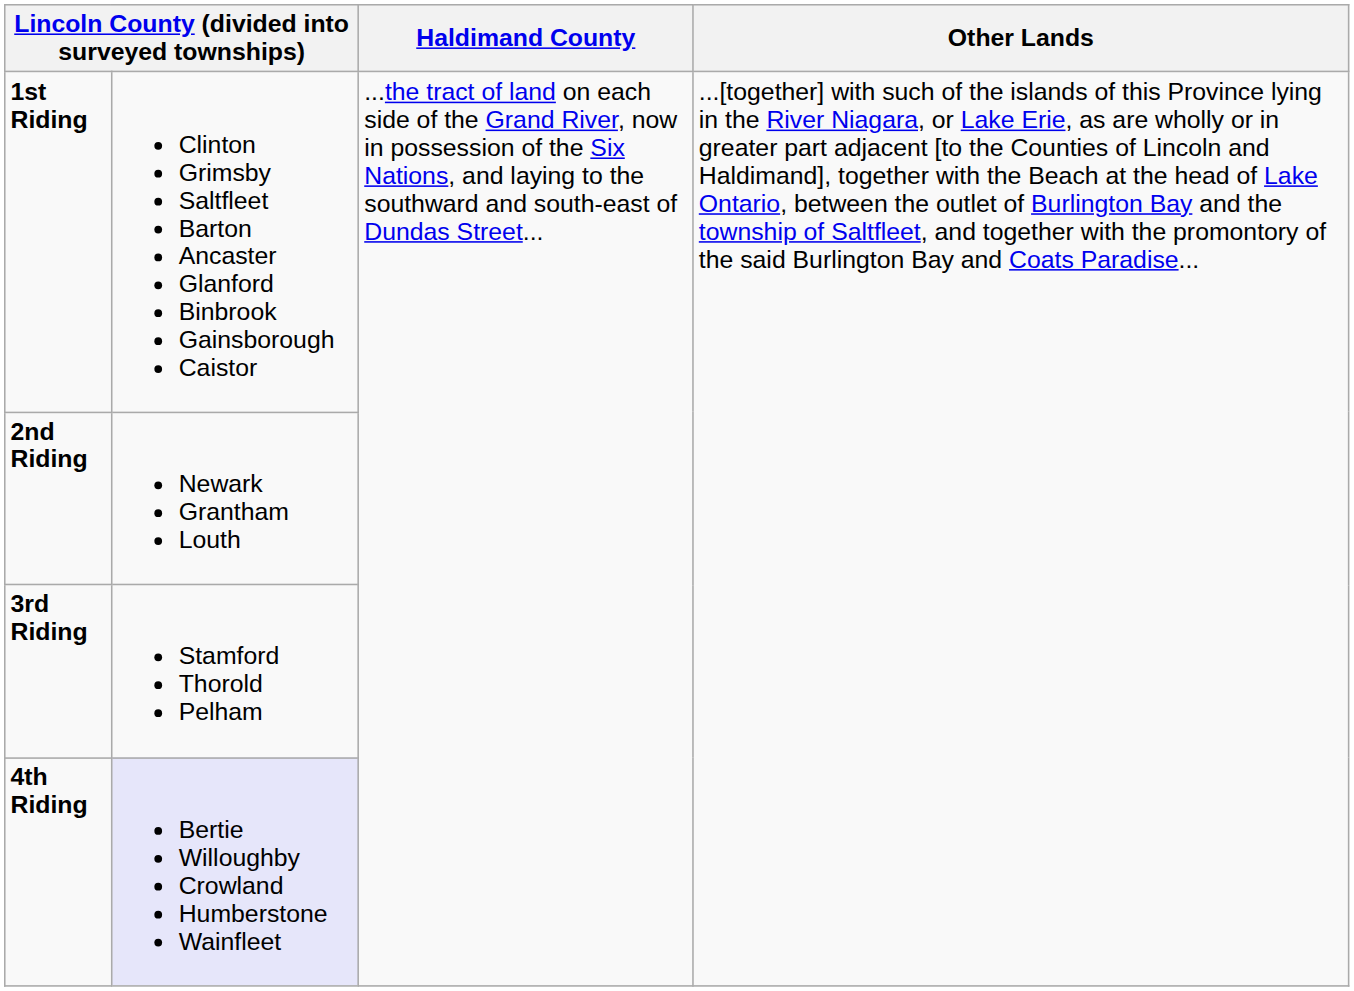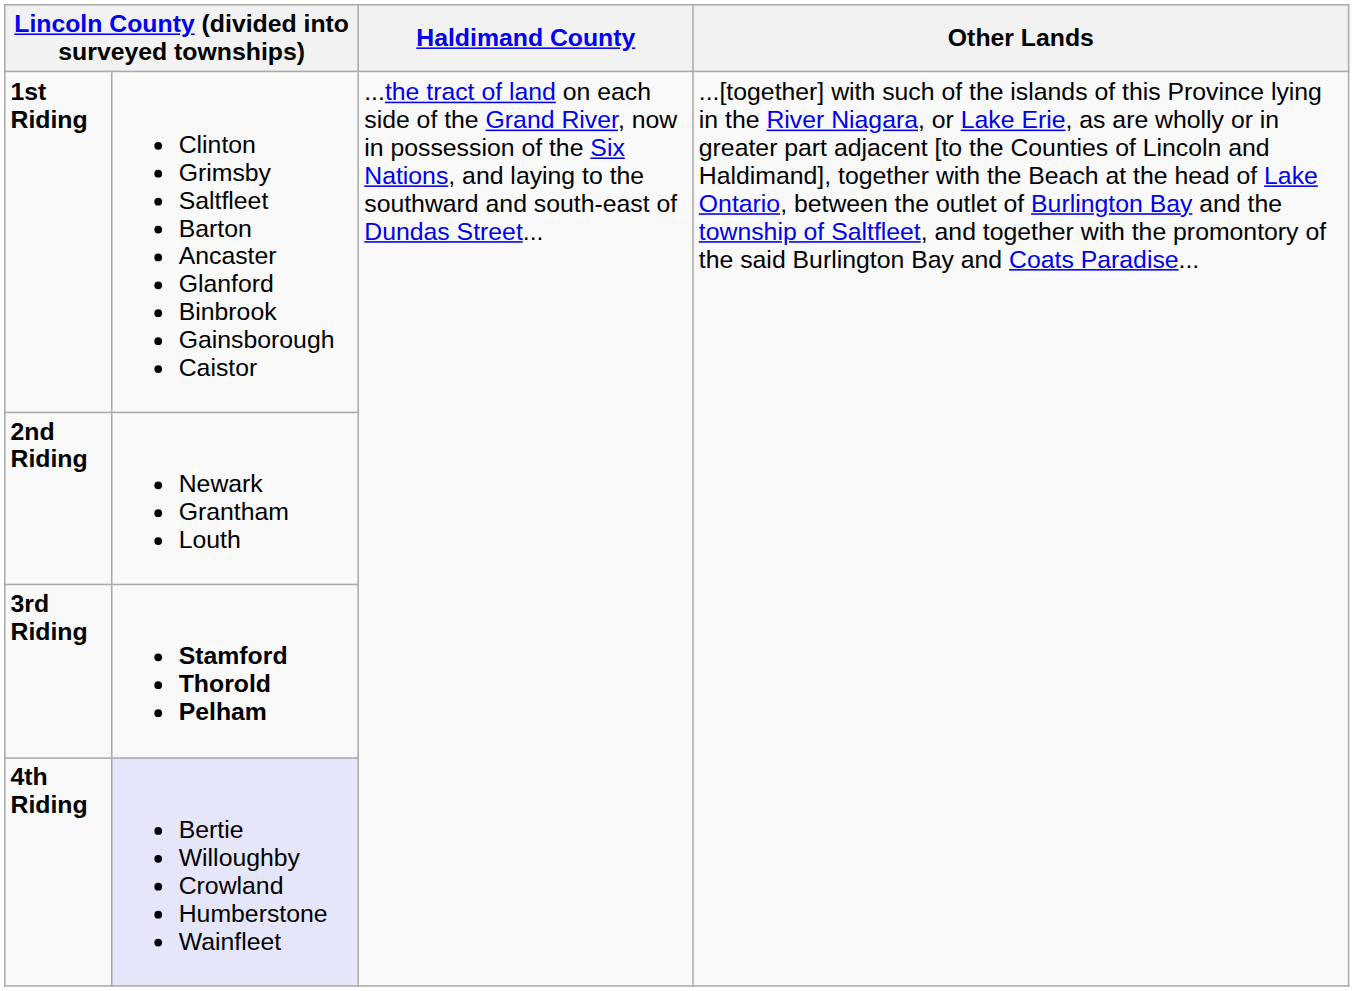(235, 685) normal -> (235, 685) bold
